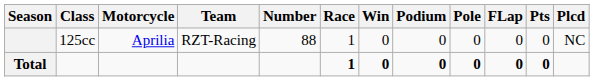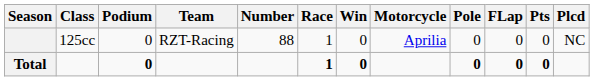columns swapped: (138, 16) <-> (421, 16)
